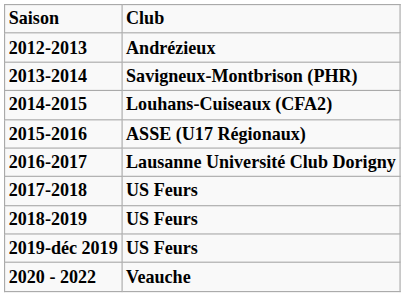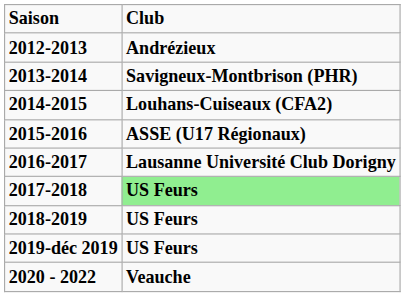(162, 190) no background -> (162, 190) lightgreen background
